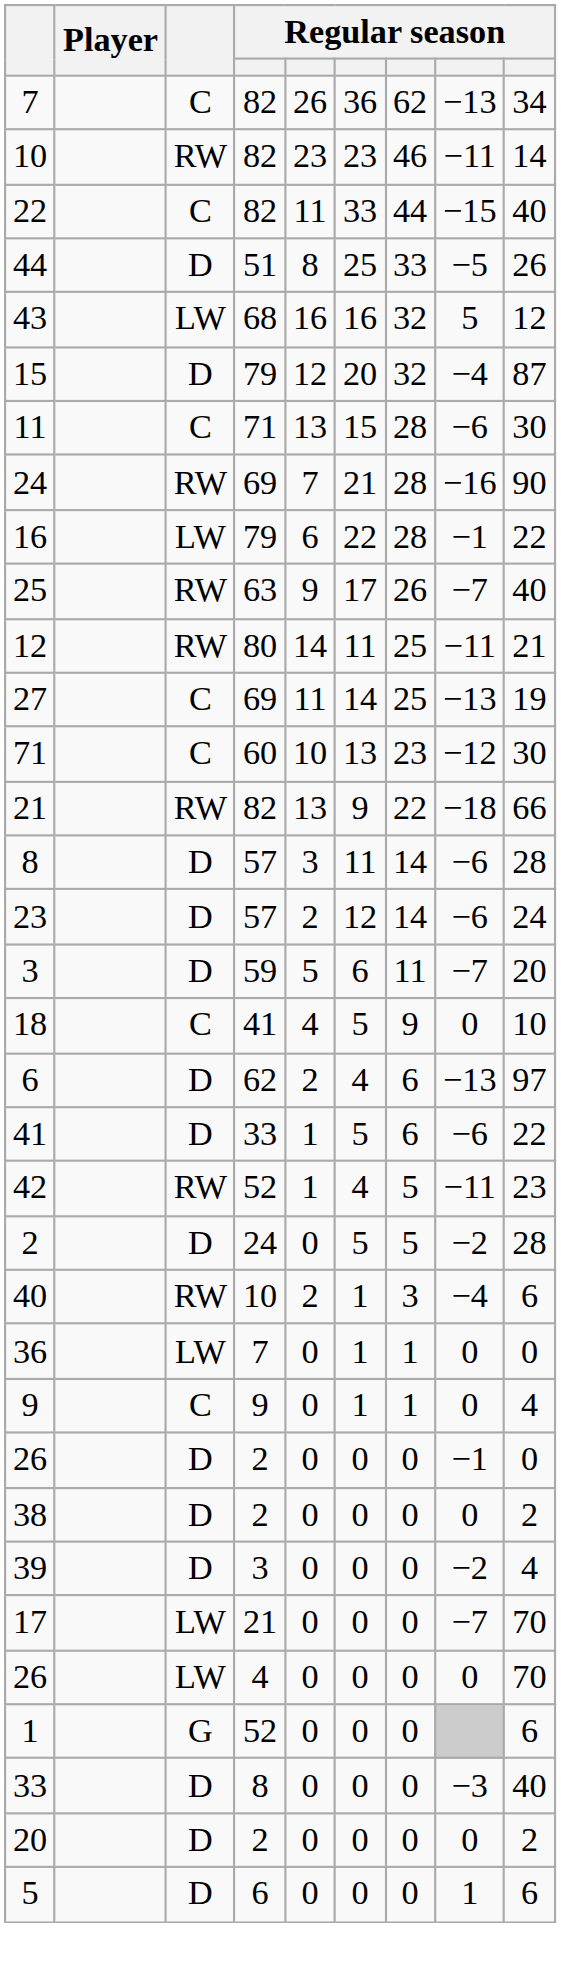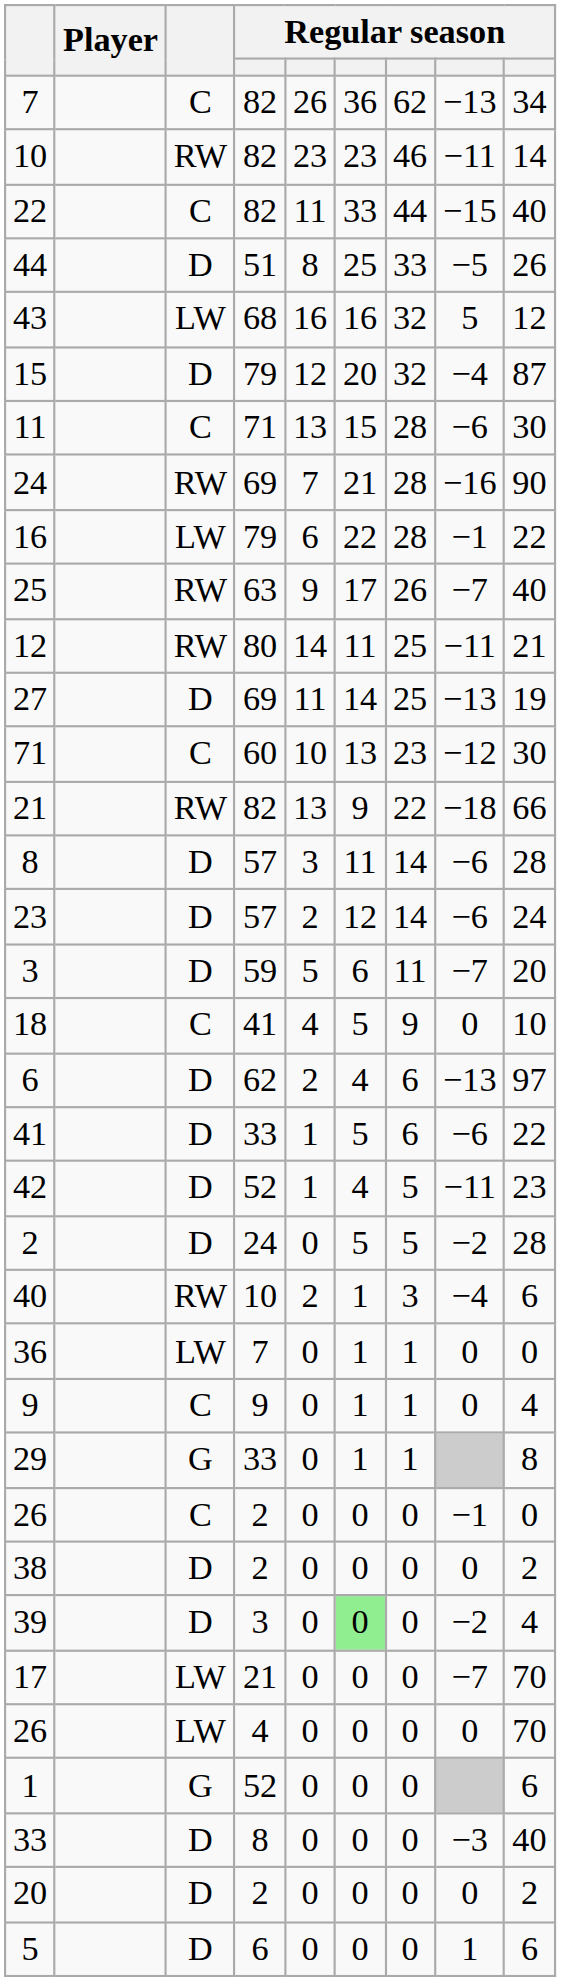(200, 699) C -> (200, 699) D
(200, 1187) RW -> (200, 1187) D
+ row: (30, 1459)
(200, 1459) D -> (200, 1513) C
(360, 1567) no background -> (360, 1622) lightgreen background
